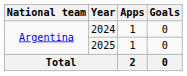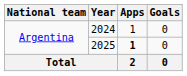(132, 46) normal -> (132, 46) bold
